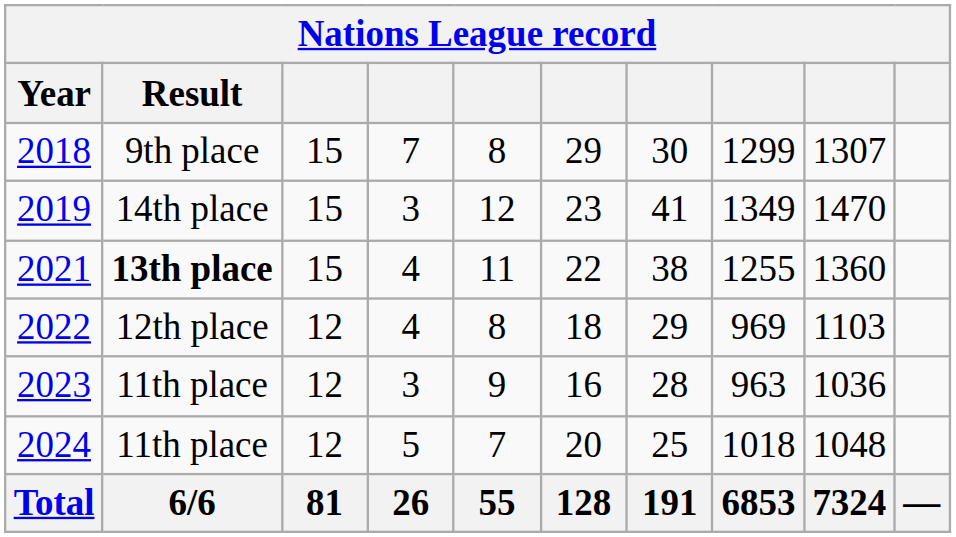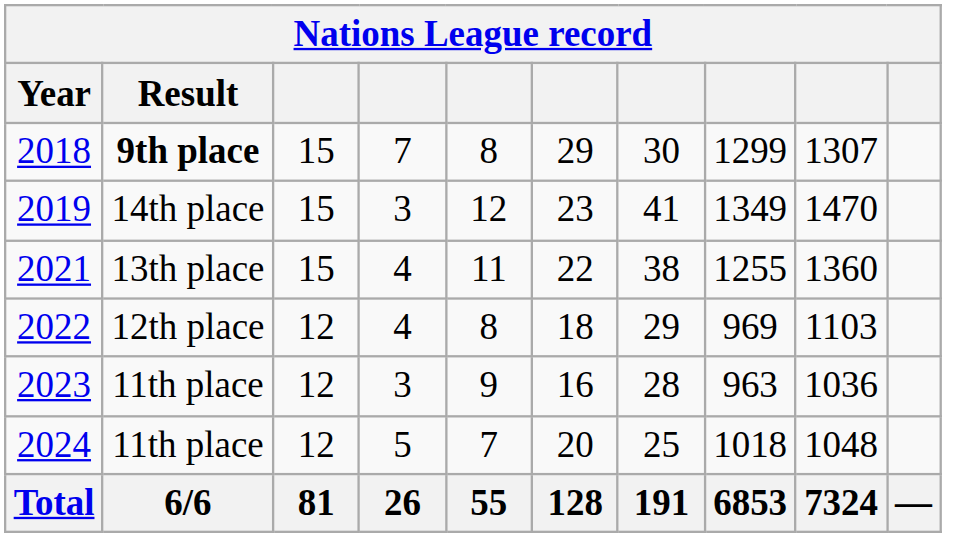(192, 151) normal -> (188, 151) bold
(192, 268) bold -> (188, 268) normal
